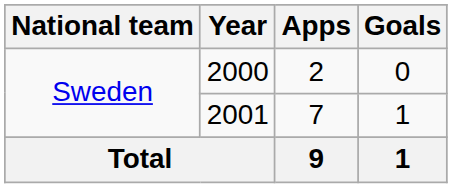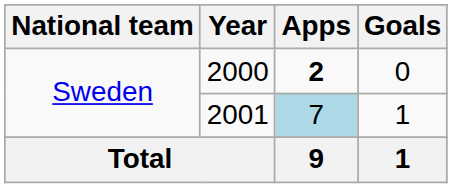(316, 70) normal -> (316, 70) bold
(316, 114) no background -> (316, 114) lightblue background
